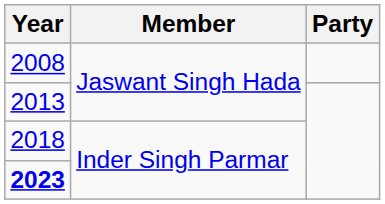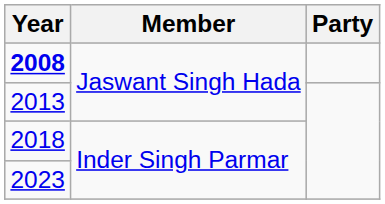(38, 62) normal -> (38, 62) bold
(38, 179) bold -> (38, 179) normal
